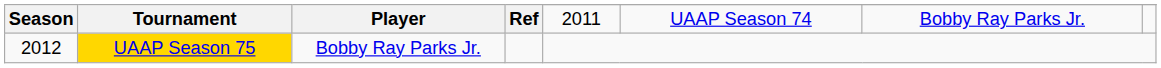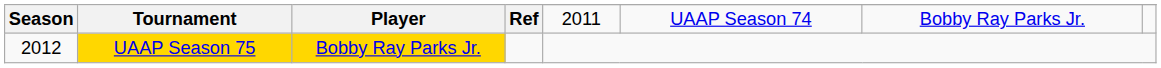(398, 47) no background -> (398, 47) gold background
